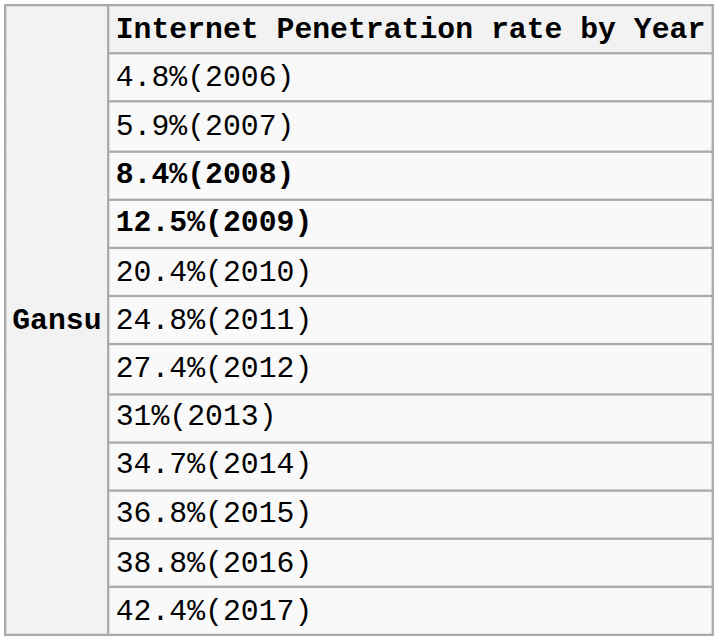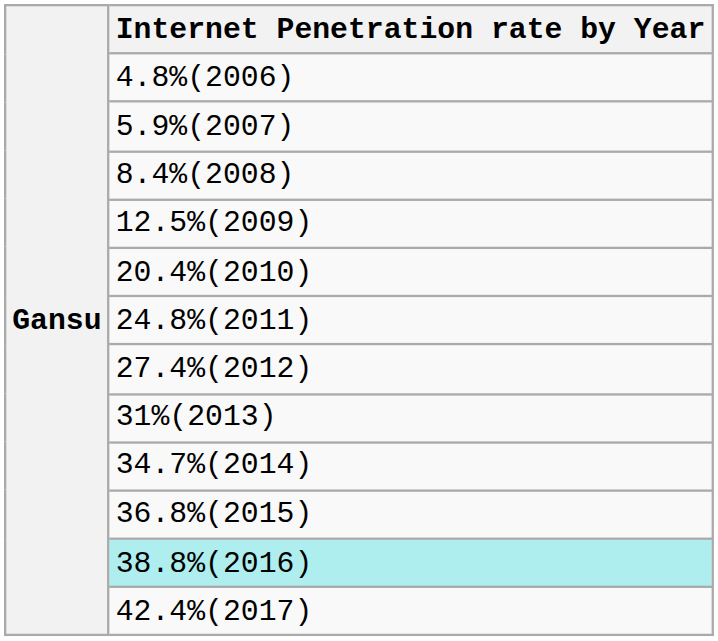(205, 175) bold -> (205, 175) normal
(214, 223) bold -> (214, 223) normal
(214, 563) no background -> (214, 563) paleturquoise background
